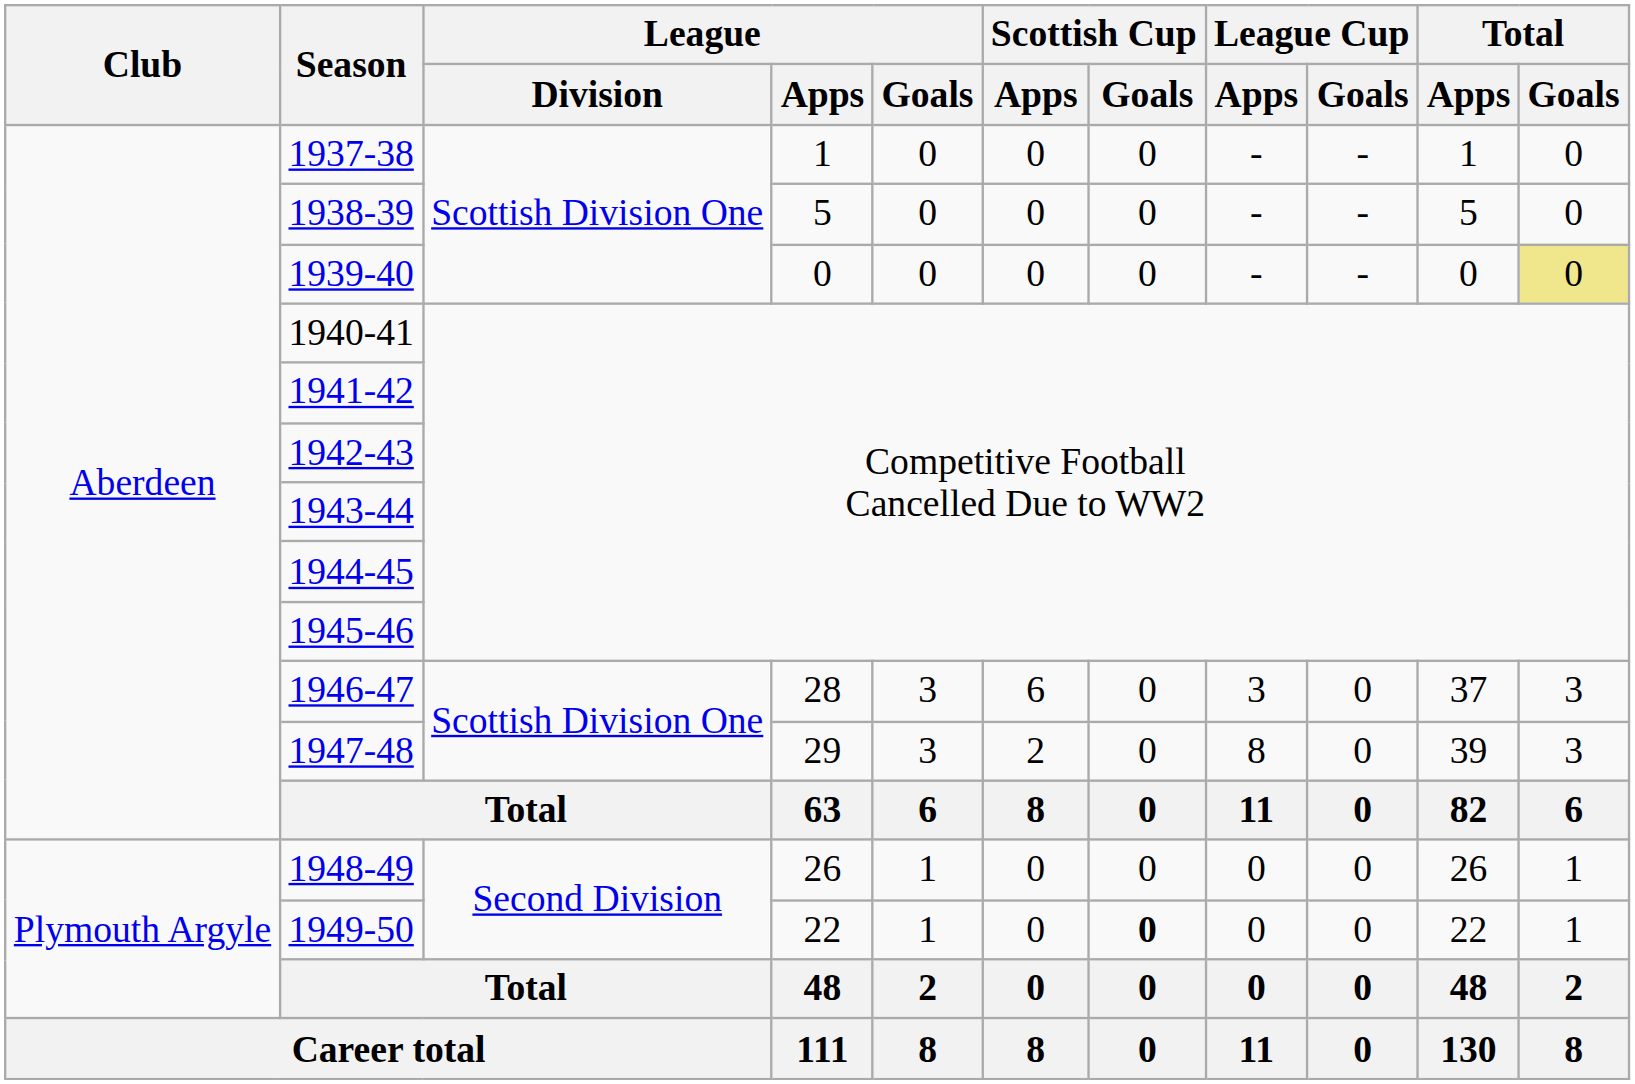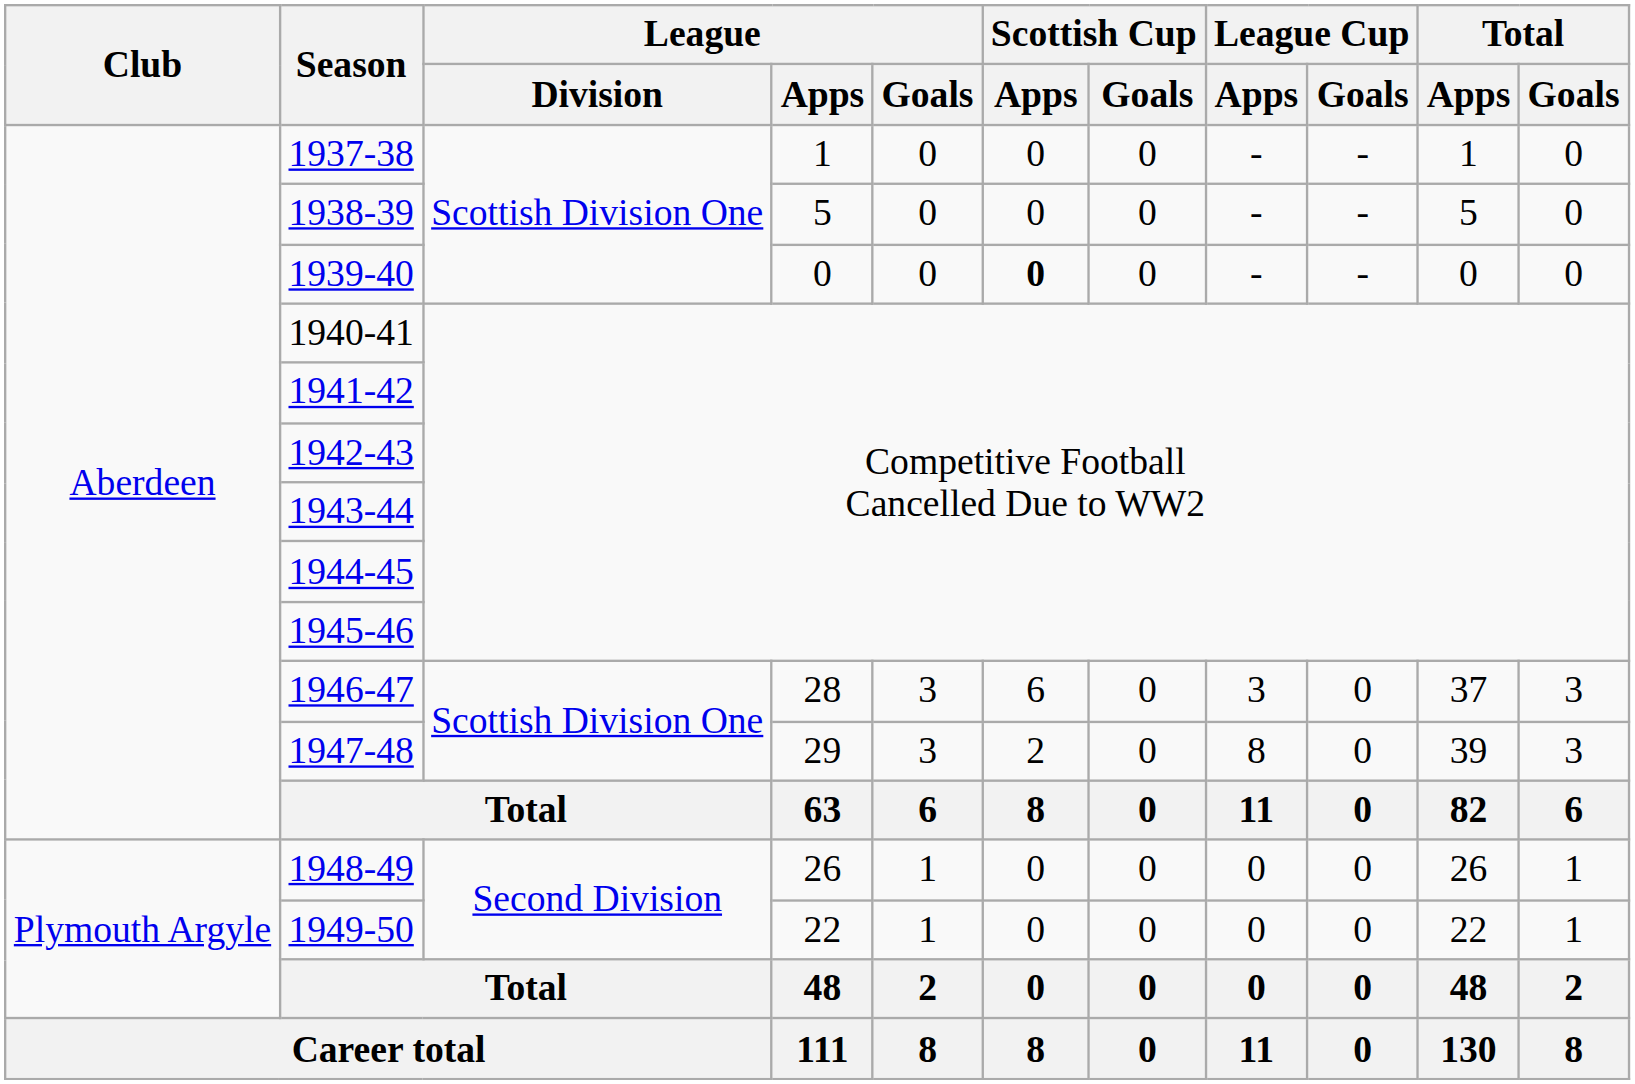(1036, 272) normal -> (1036, 272) bold
(1574, 272) khaki background -> (1574, 272) no background
(1147, 928) bold -> (1147, 928) normal
